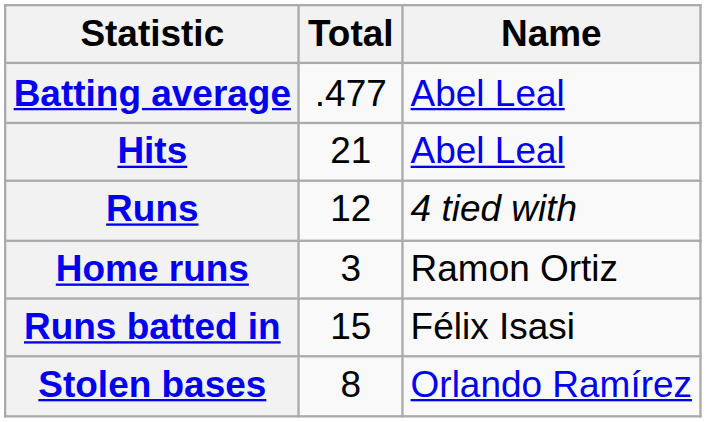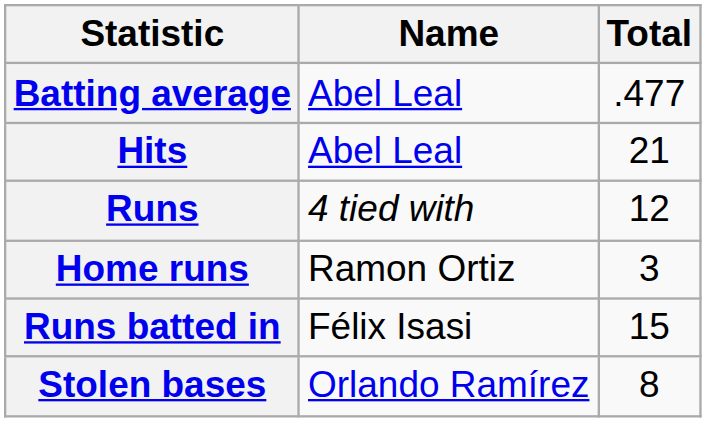columns swapped: (551, 33) <-> (351, 33)
